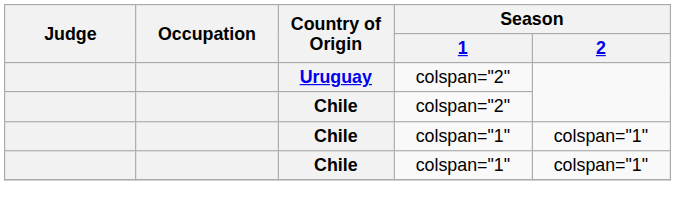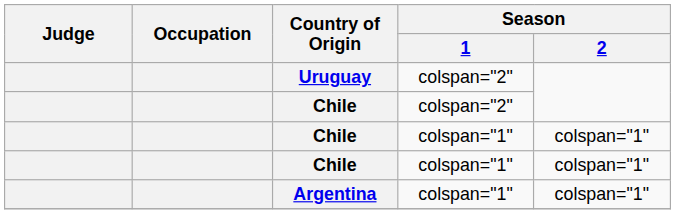+ row: (335, 194)
